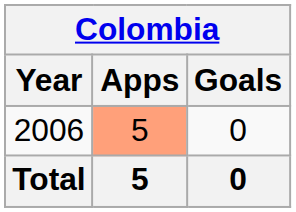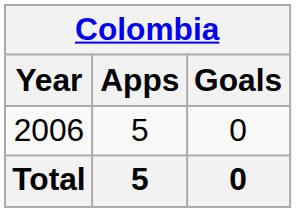(140, 130) lightsalmon background -> (140, 130) no background
